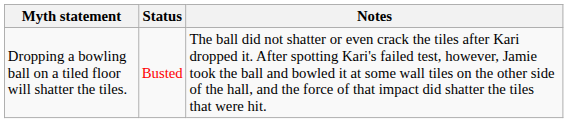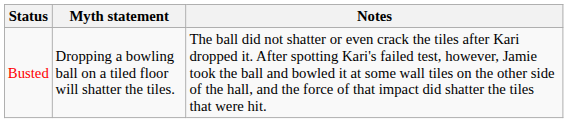columns swapped: (71, 16) <-> (162, 16)
